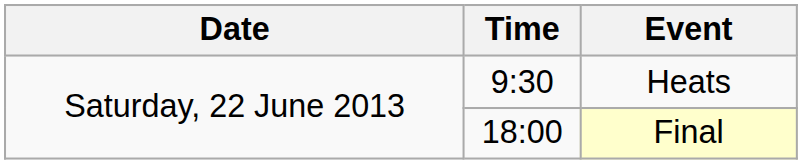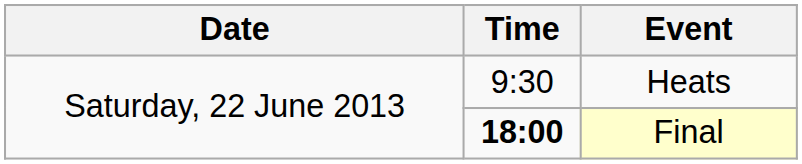(522, 132) normal -> (522, 132) bold
